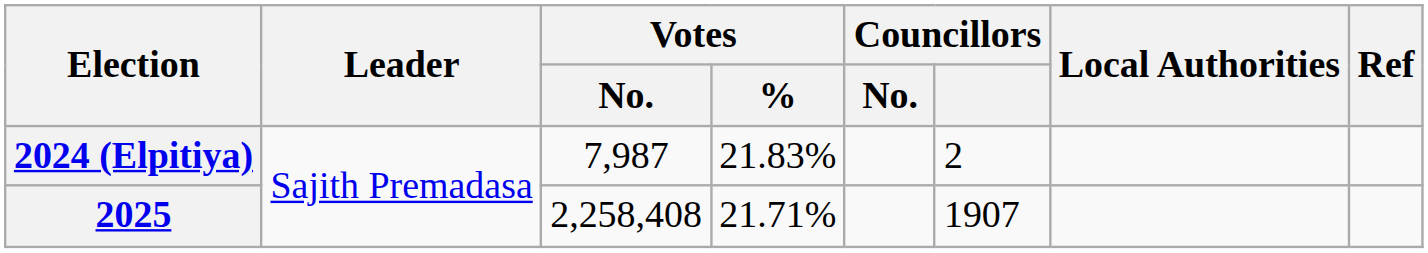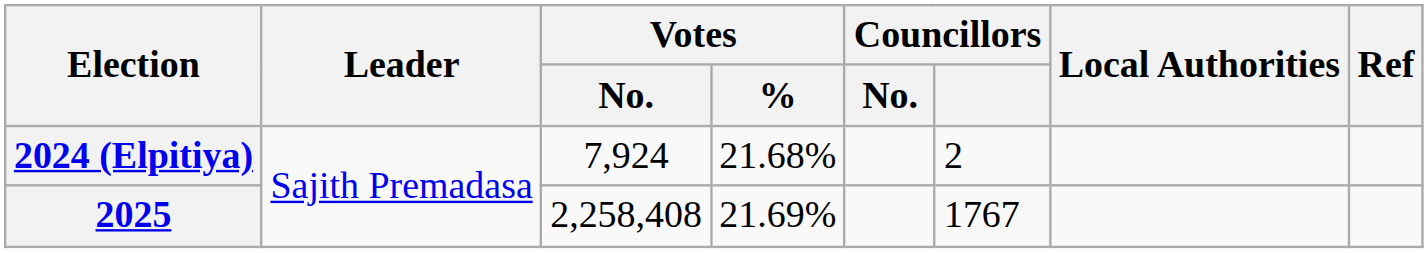(626, 154) 7,987 -> (626, 154) 7,924
(778, 154) 21.83% -> (778, 154) 21.68%
(778, 214) 21.71% -> (778, 214) 21.69%
(982, 214) 1907 -> (982, 214) 1767
